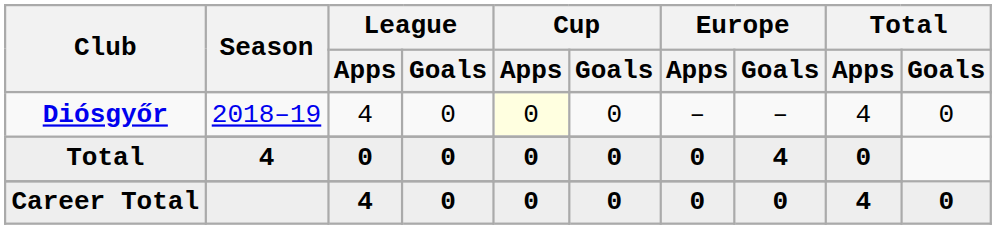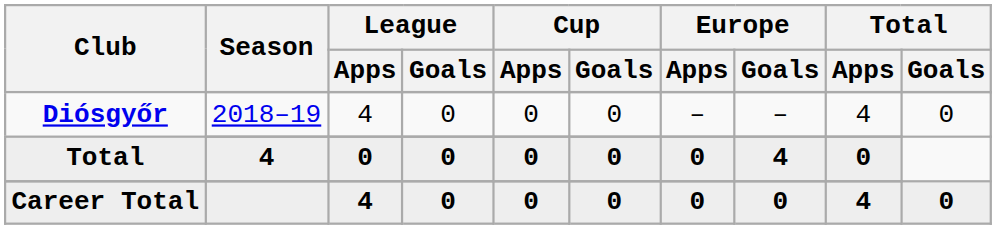(531, 114) lightyellow background -> (531, 114) no background
